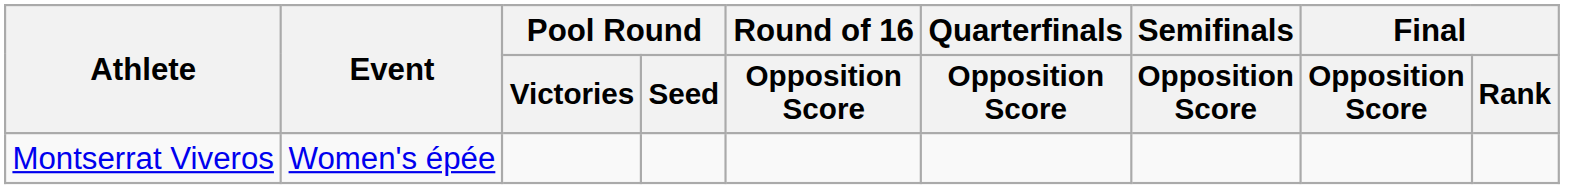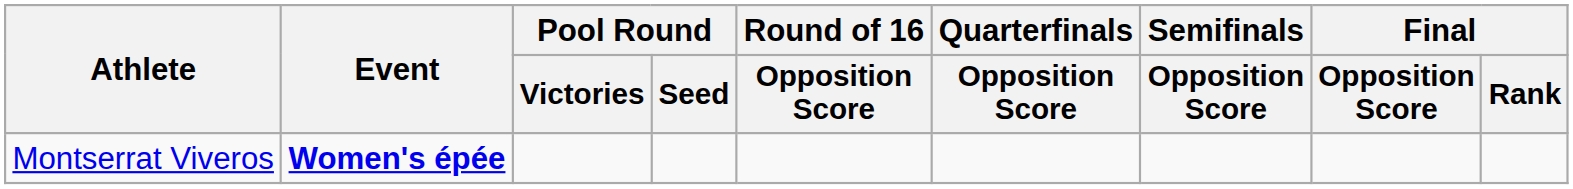(392, 159) normal -> (397, 159) bold
